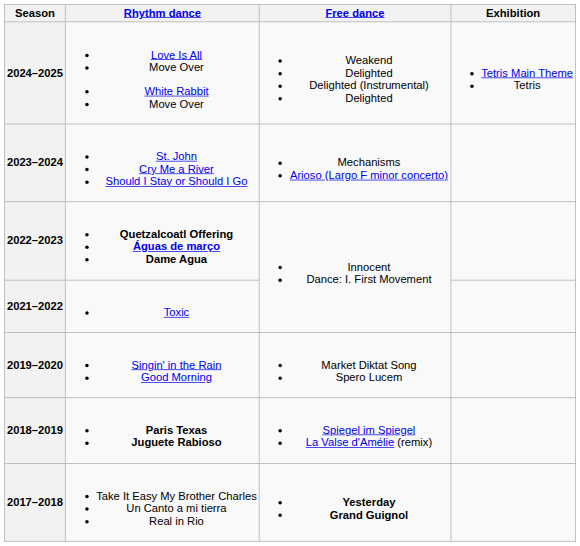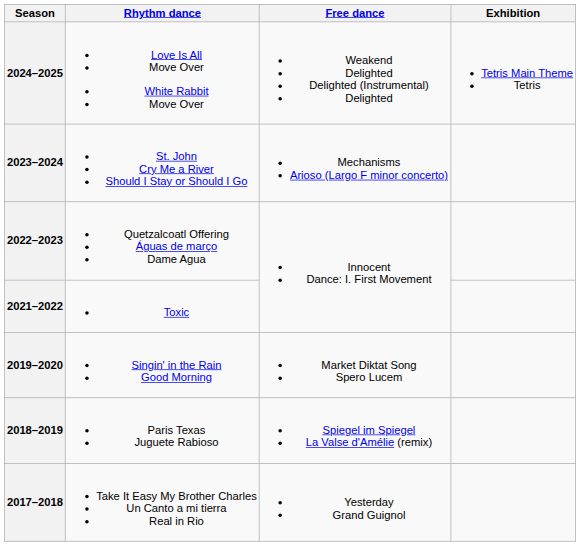(162, 247) bold -> (162, 247) normal
(162, 437) bold -> (162, 437) normal
(355, 509) bold -> (355, 509) normal
